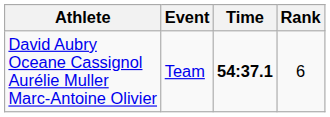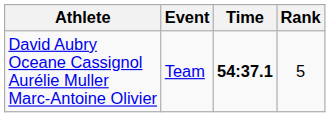(301, 71) 6 -> (301, 71) 5
